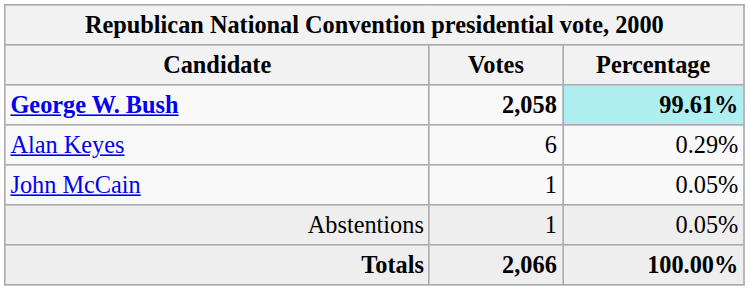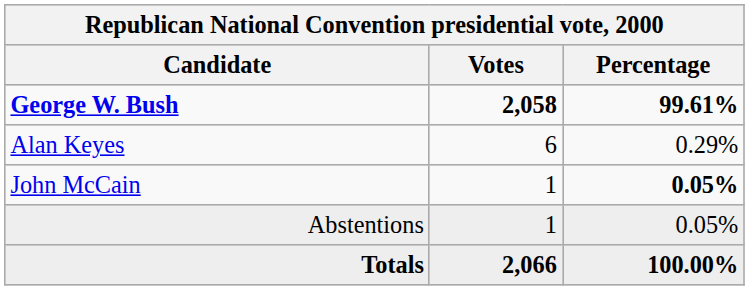(699, 104) paleturquoise background -> (699, 104) no background
(707, 185) normal -> (705, 185) bold
